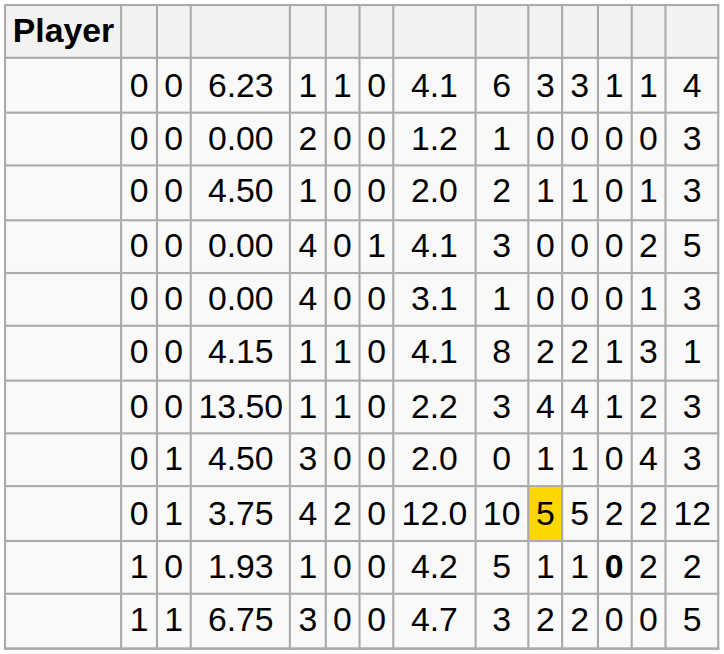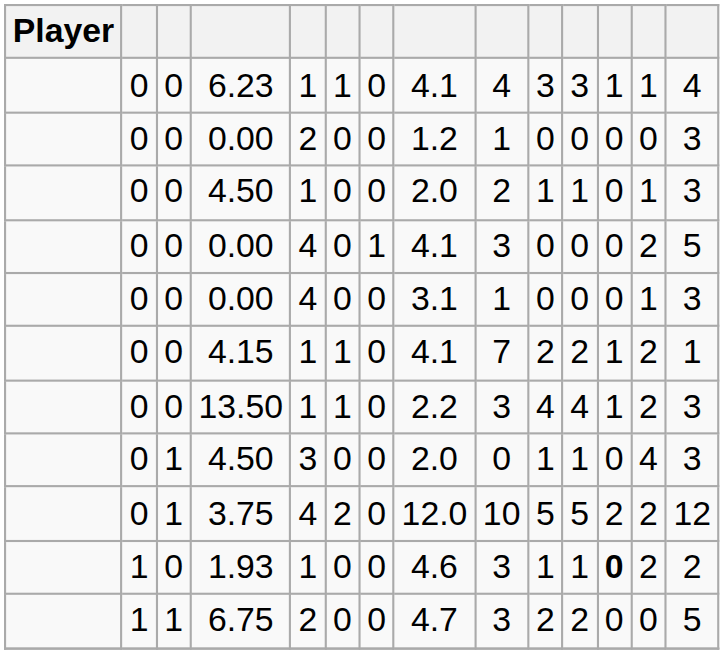(502, 84) 6 -> (502, 84) 4
(502, 352) 8 -> (502, 352) 7
(648, 352) 3 -> (648, 352) 2
(545, 513) gold background -> (545, 513) no background
(434, 566) 4.2 -> (434, 566) 4.6
(502, 566) 5 -> (502, 566) 3
(308, 620) 3 -> (308, 620) 2
